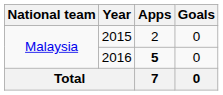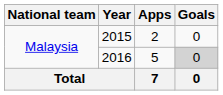(155, 57) bold -> (155, 57) normal
(196, 57) no background -> (196, 57) lightgrey background
